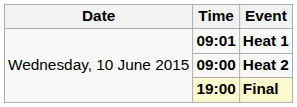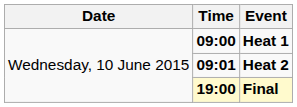(216, 41) 09:01 -> (216, 41) 09:00
(216, 65) 09:00 -> (216, 65) 09:01
